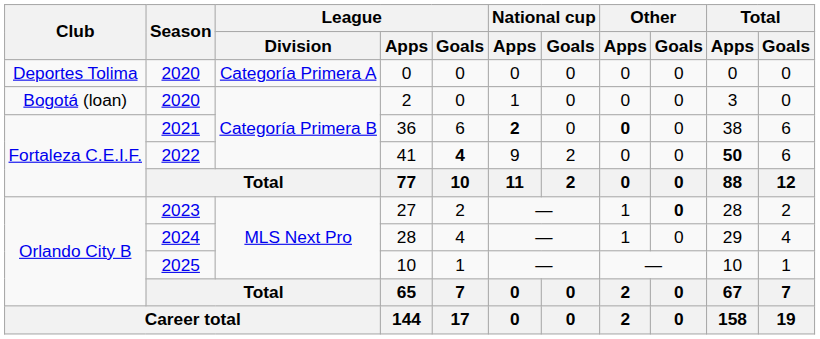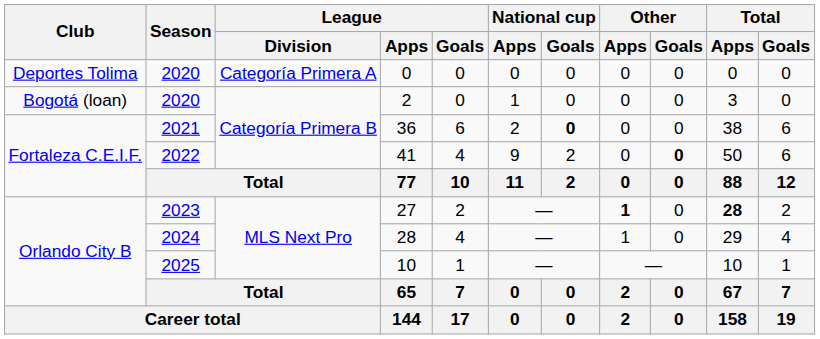(515, 127) bold -> (515, 127) normal
(571, 127) normal -> (571, 127) bold
(625, 127) bold -> (625, 127) normal
(460, 155) bold -> (460, 155) normal
(679, 155) normal -> (679, 155) bold
(732, 155) bold -> (732, 155) normal
(625, 210) normal -> (625, 210) bold
(679, 210) bold -> (679, 210) normal
(732, 210) normal -> (732, 210) bold
